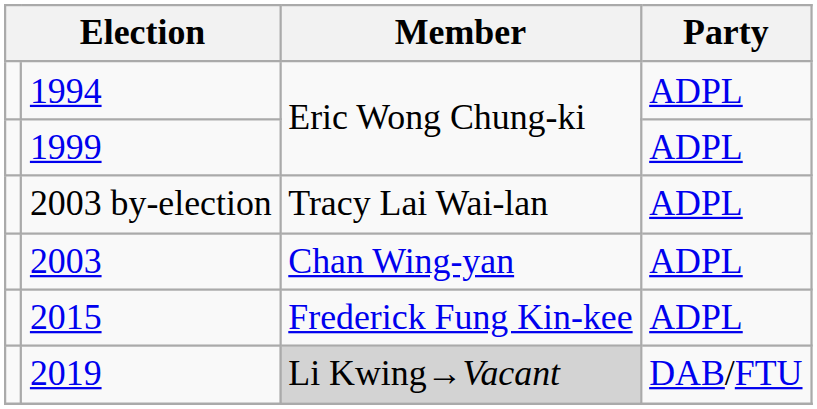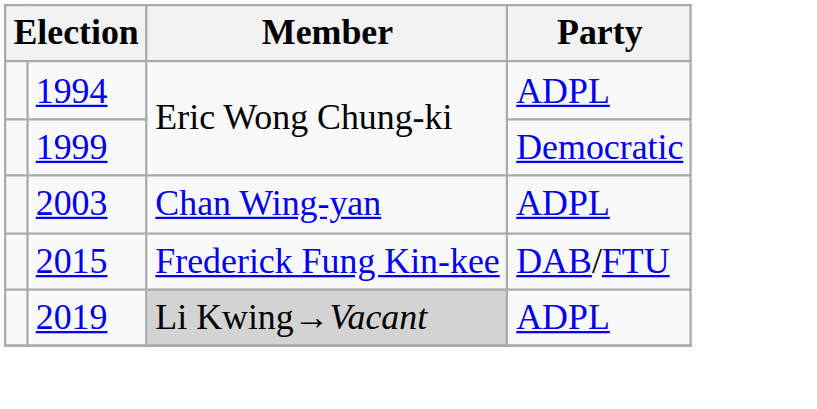(696, 146) ADPL -> (600, 146) Democratic
- row: (151, 203)
(696, 317) ADPL -> (593, 260) DAB/FTU
(726, 373) DAB/FTU -> (563, 317) ADPL
